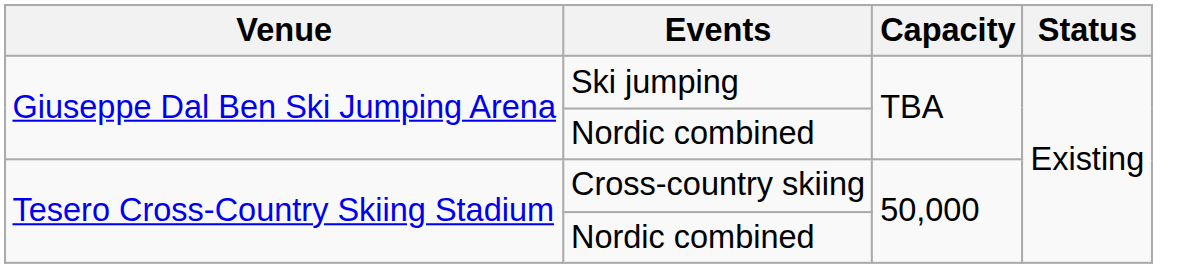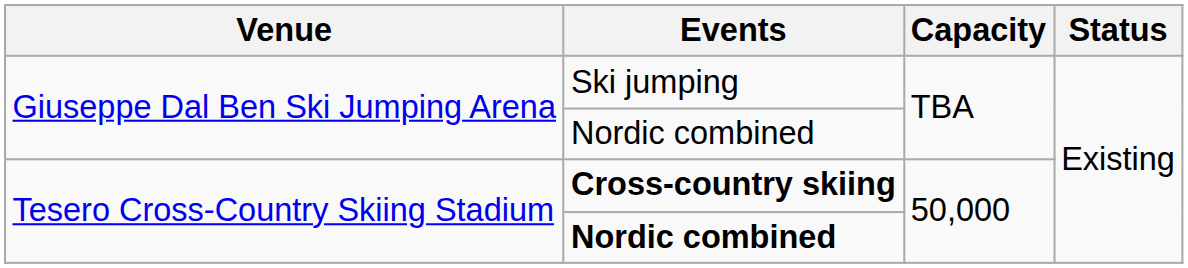(718, 184) normal -> (733, 184) bold
(693, 236) normal -> (704, 236) bold
